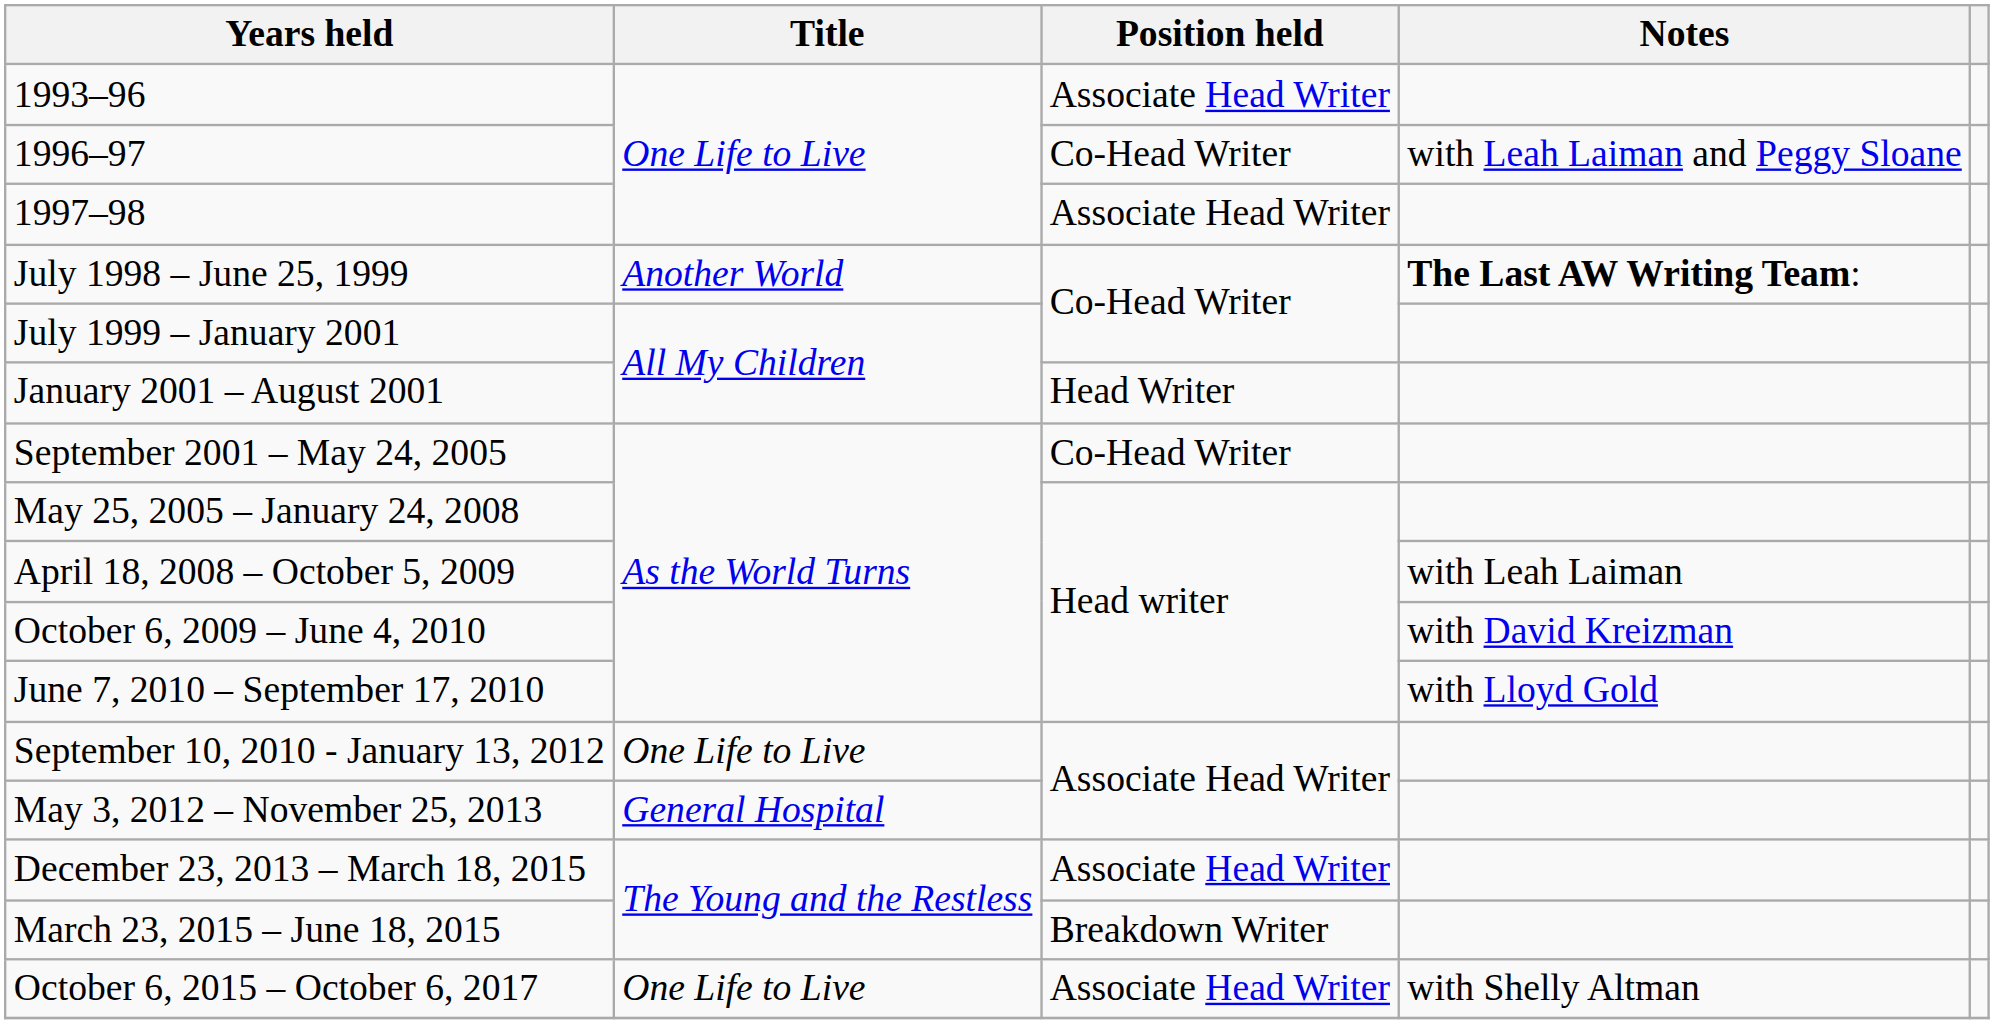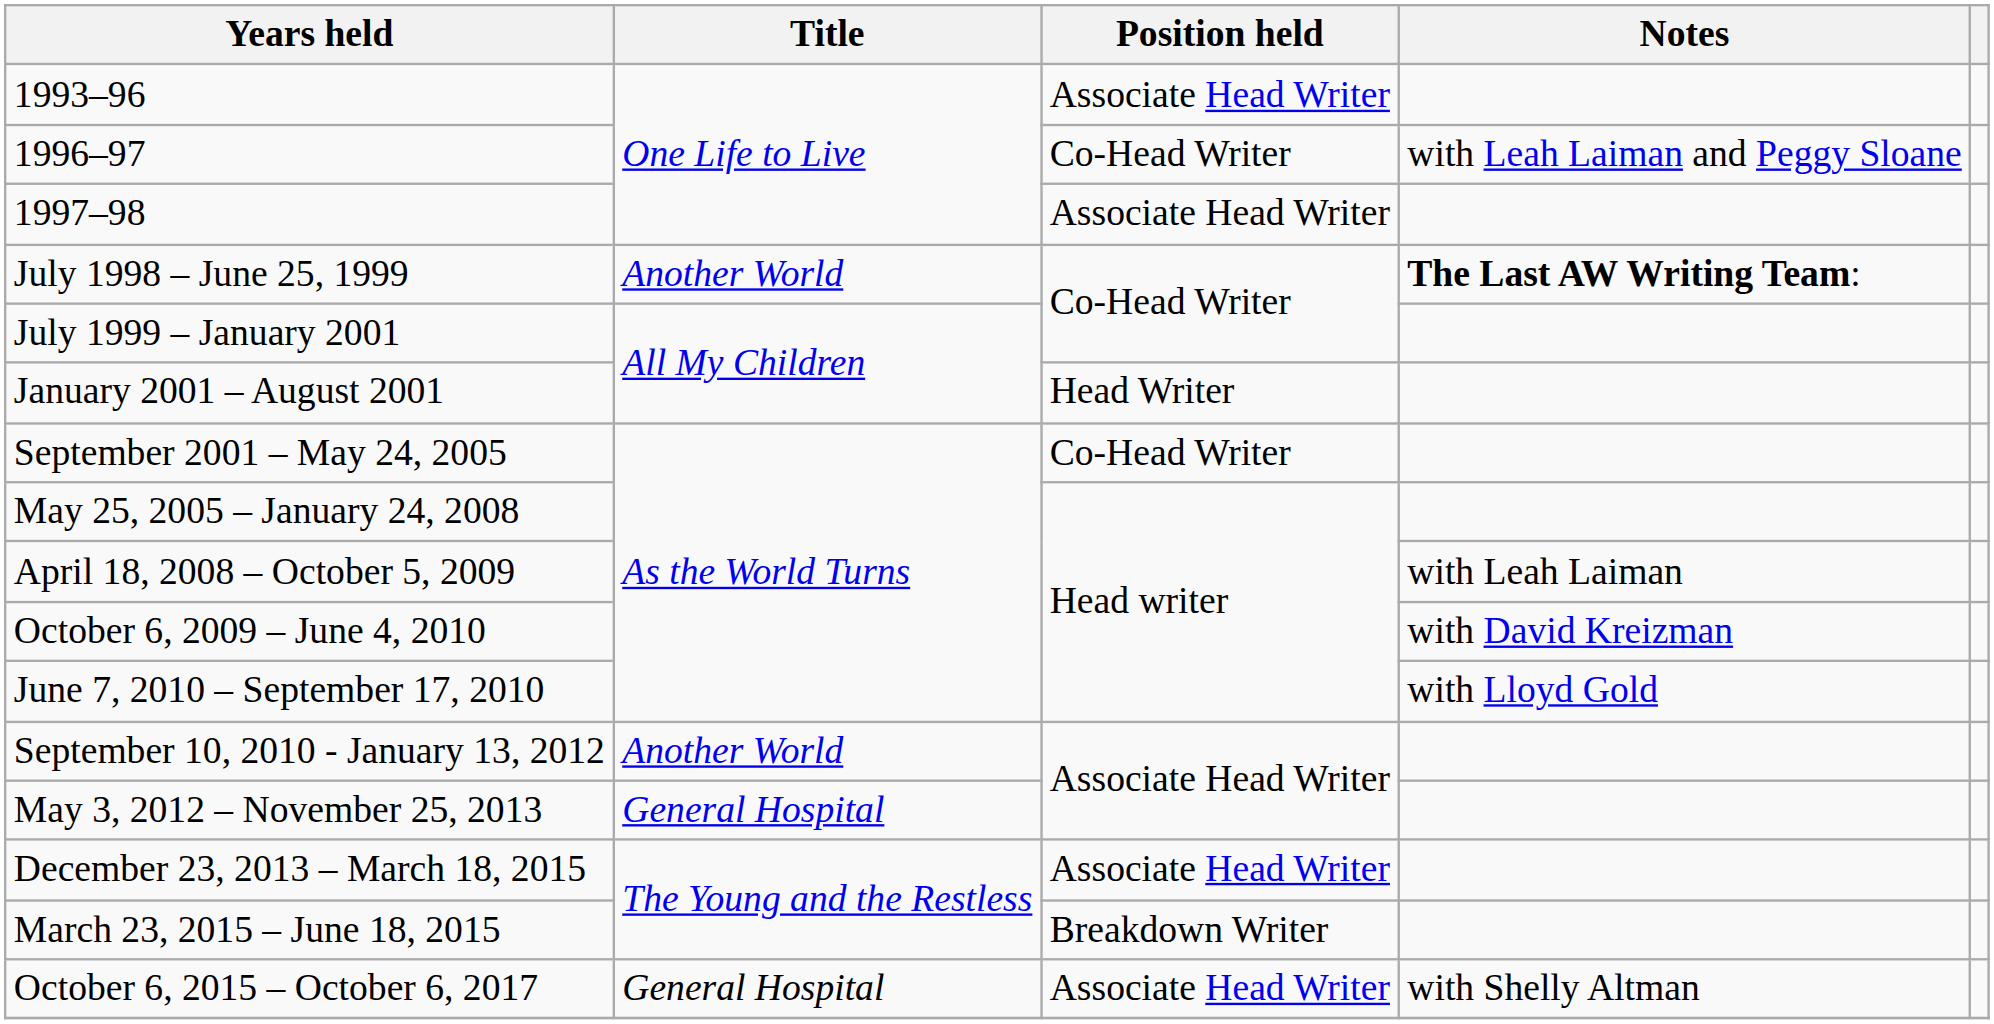(744, 749) One Life to Live -> (733, 749) Another World
(744, 988) One Life to Live -> (753, 988) General Hospital
